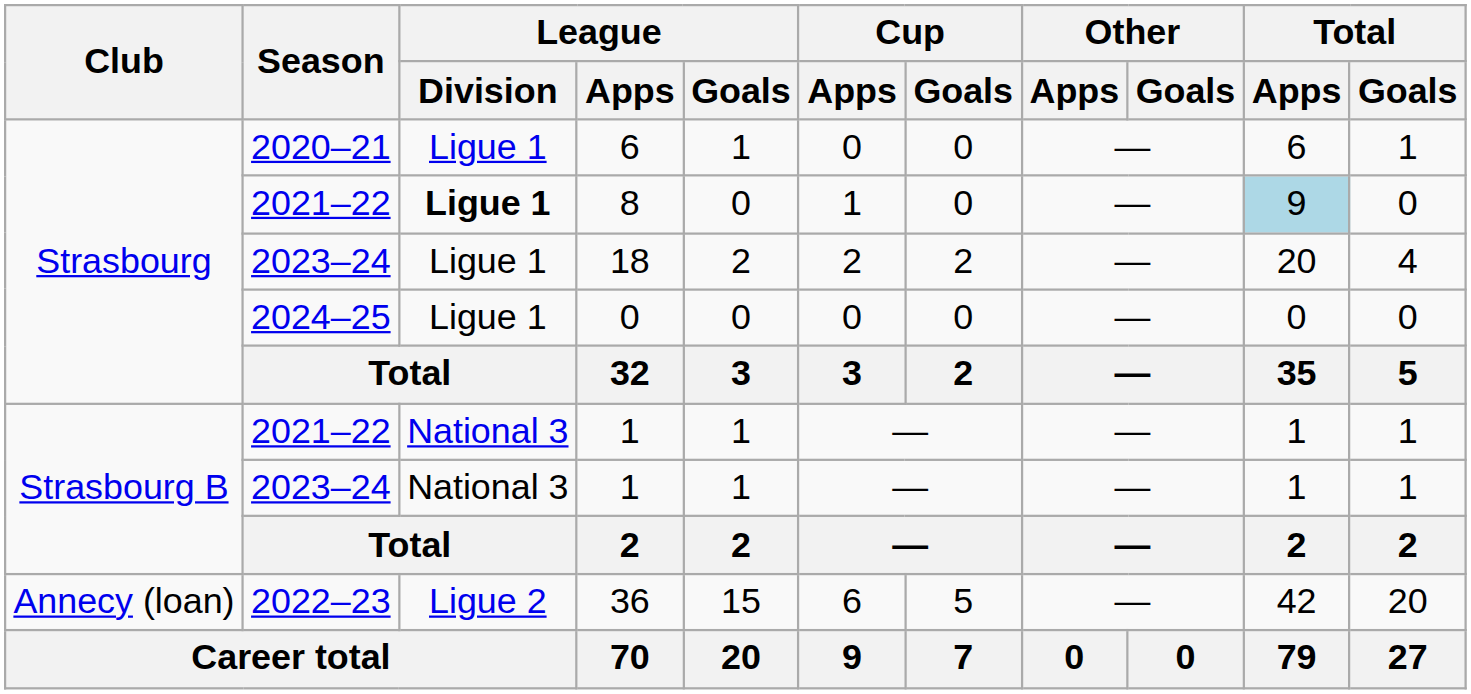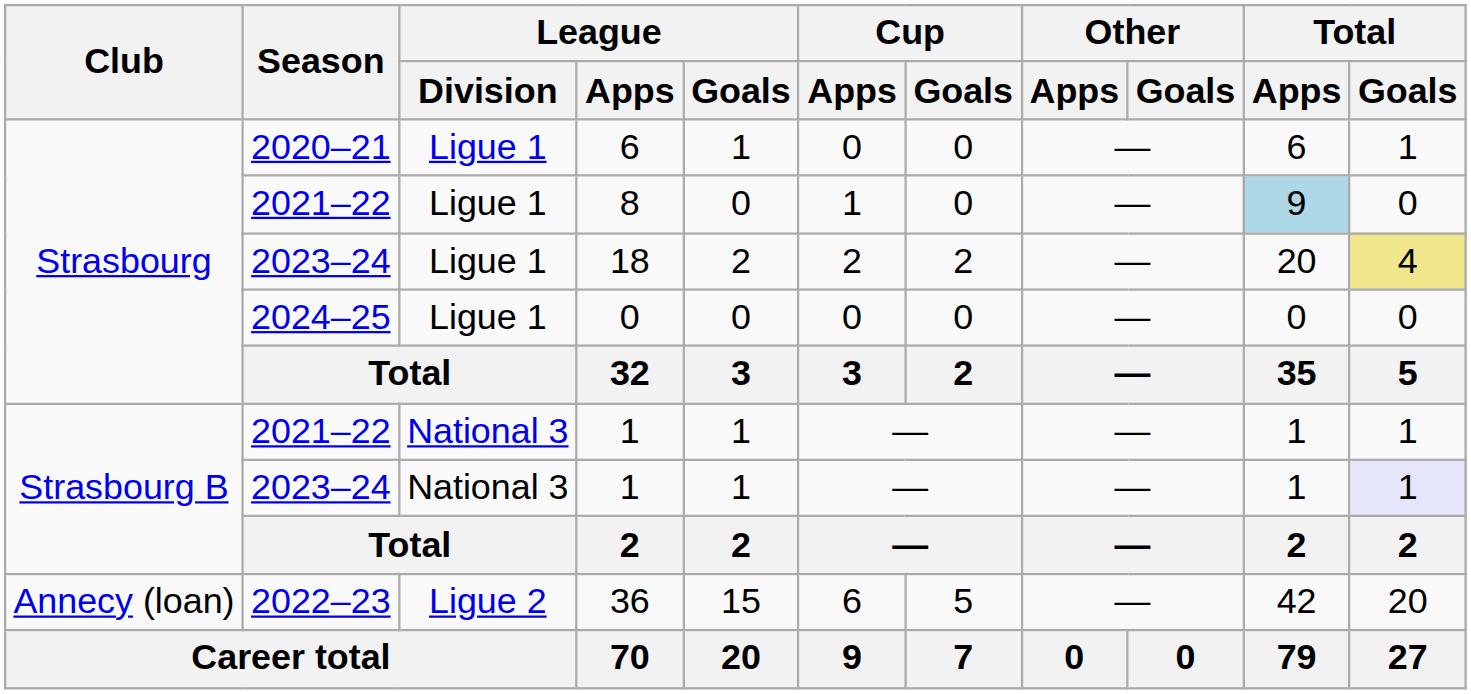(488, 203) bold -> (488, 203) normal
(1408, 260) no background -> (1408, 260) khaki background
(1408, 487) no background -> (1408, 487) lavender background
